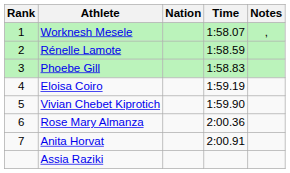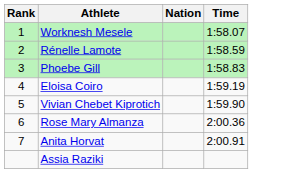- column: (266, 13)
